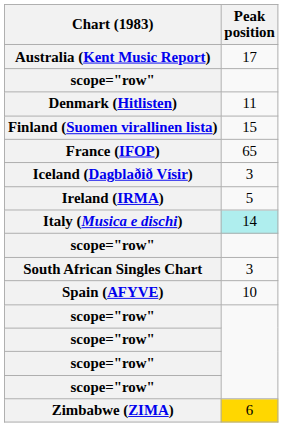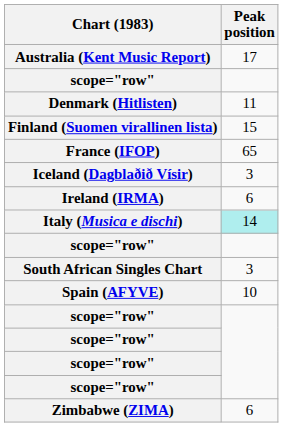(250, 198) 5 -> (250, 198) 6
(250, 410) gold background -> (250, 410) no background
